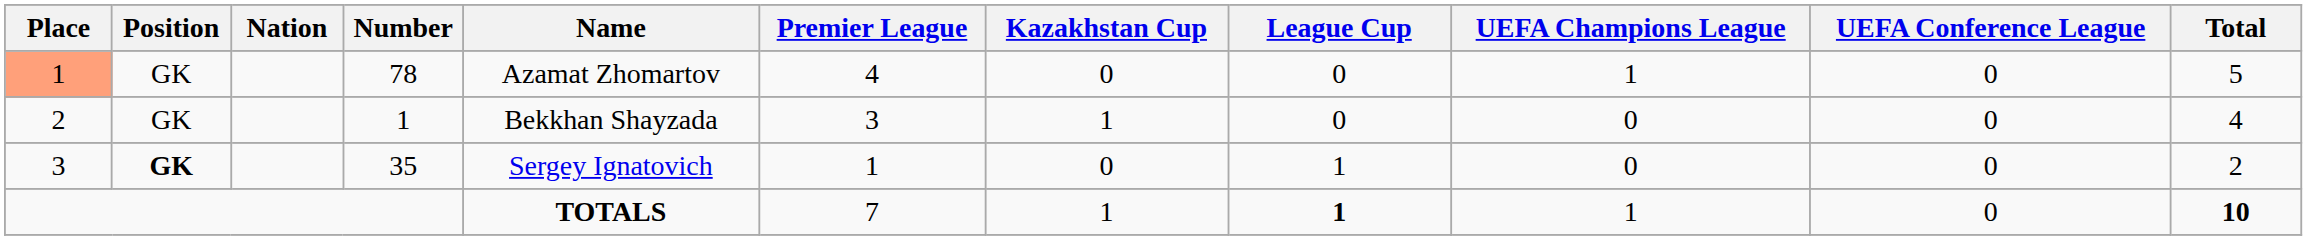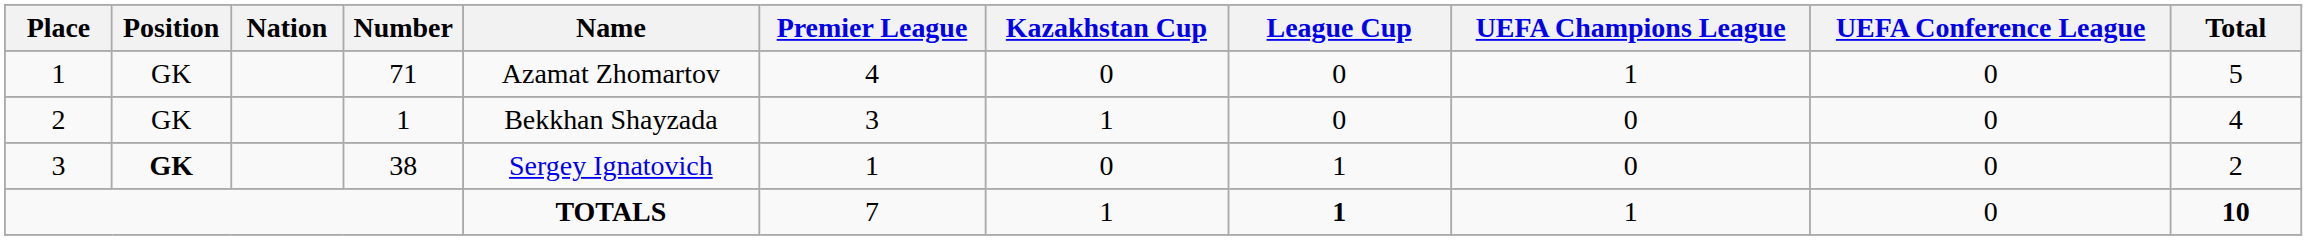(58, 73) lightsalmon background -> (58, 73) no background
(403, 73) 78 -> (403, 73) 71
(403, 166) 35 -> (403, 166) 38
